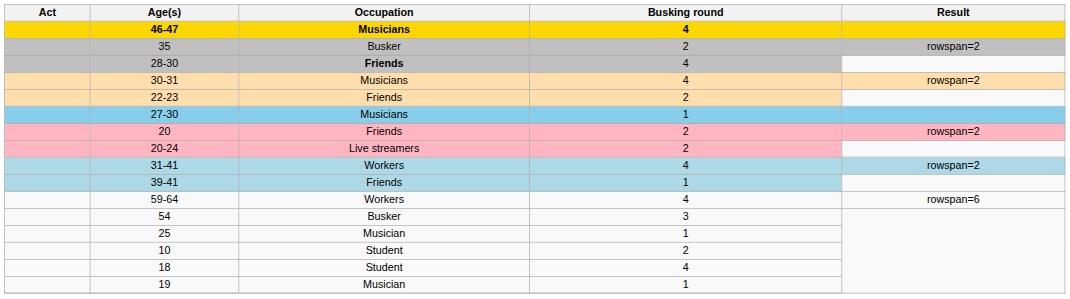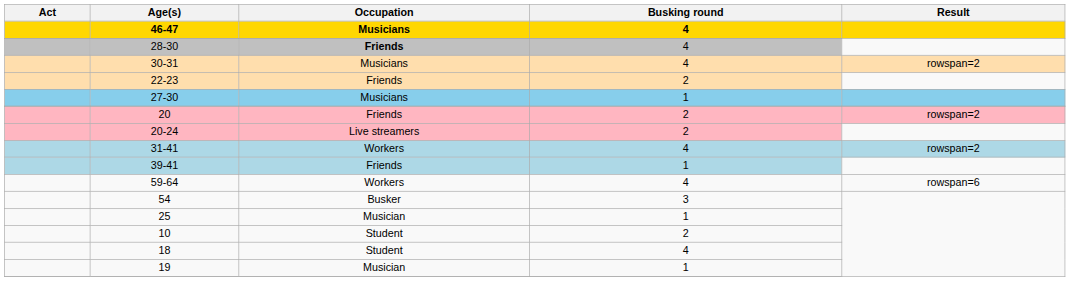- row: (164, 47)
